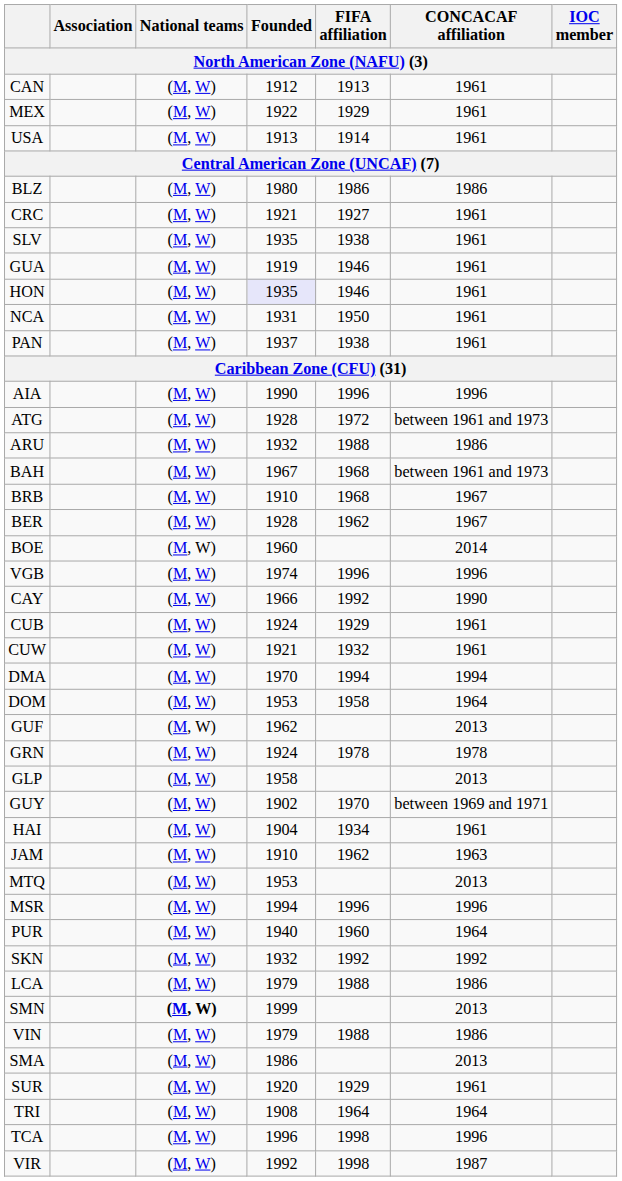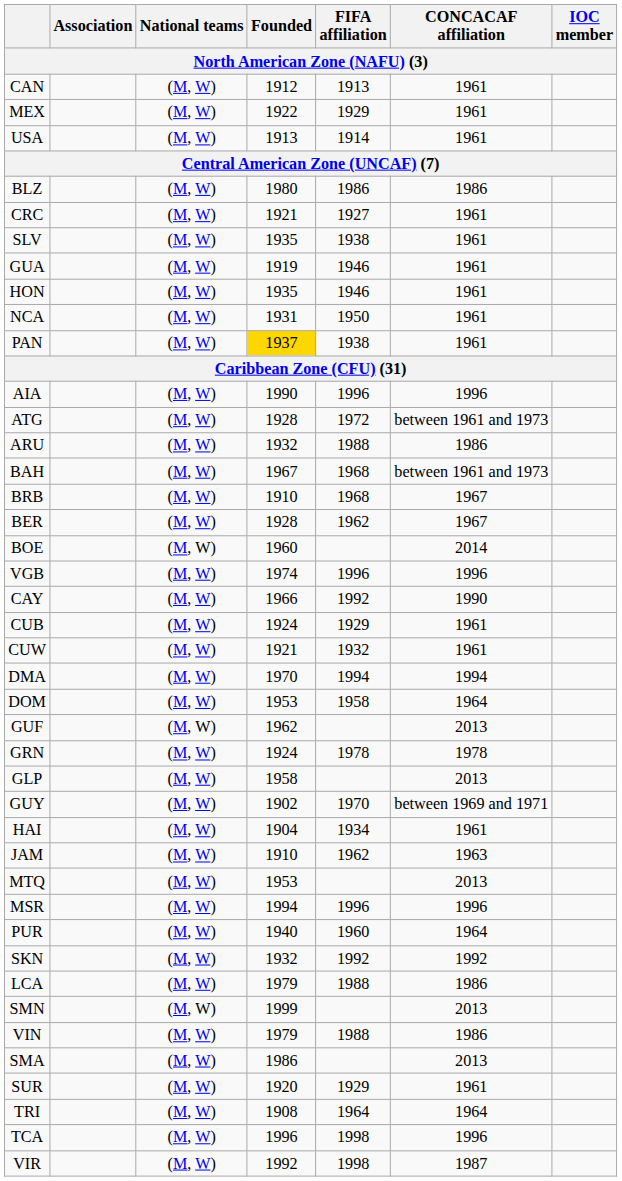(282, 291) lavender background -> (282, 291) no background
(282, 343) no background -> (282, 343) gold background
(192, 1009) bold -> (192, 1009) normal
